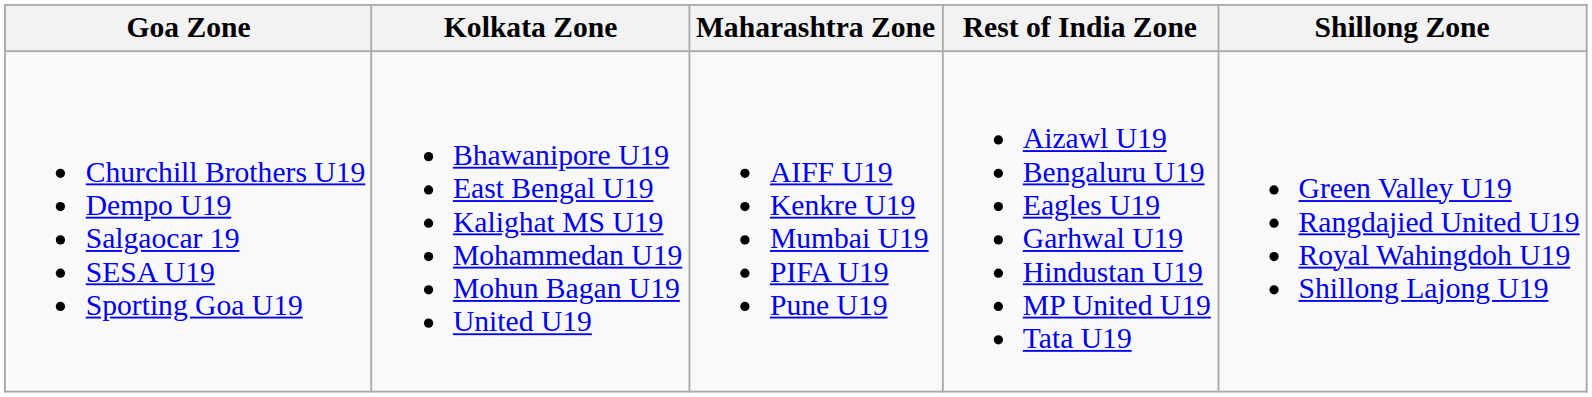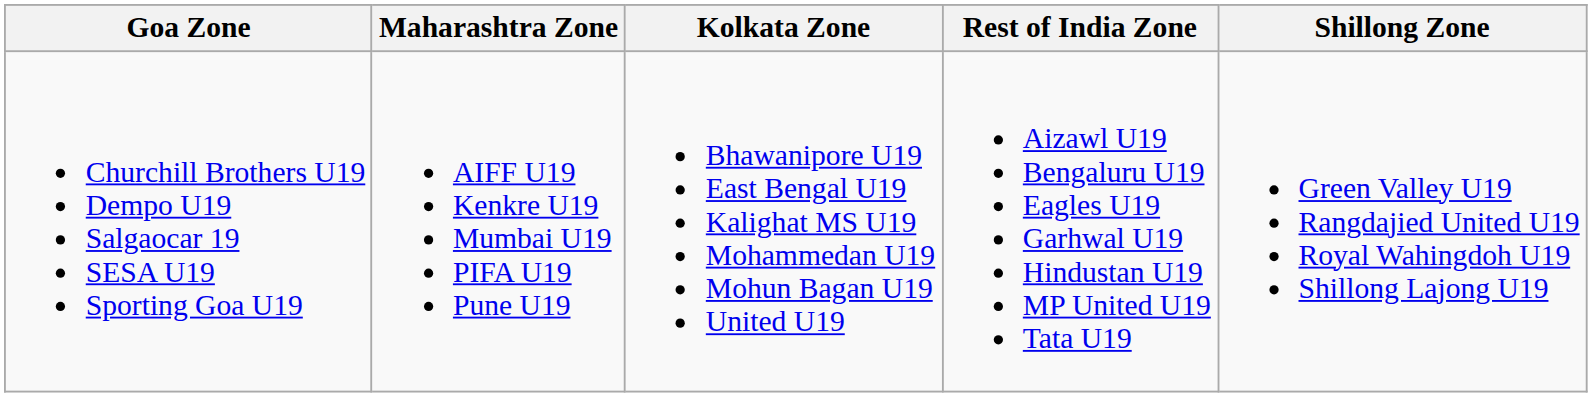columns swapped: (531, 27) <-> (816, 27)
